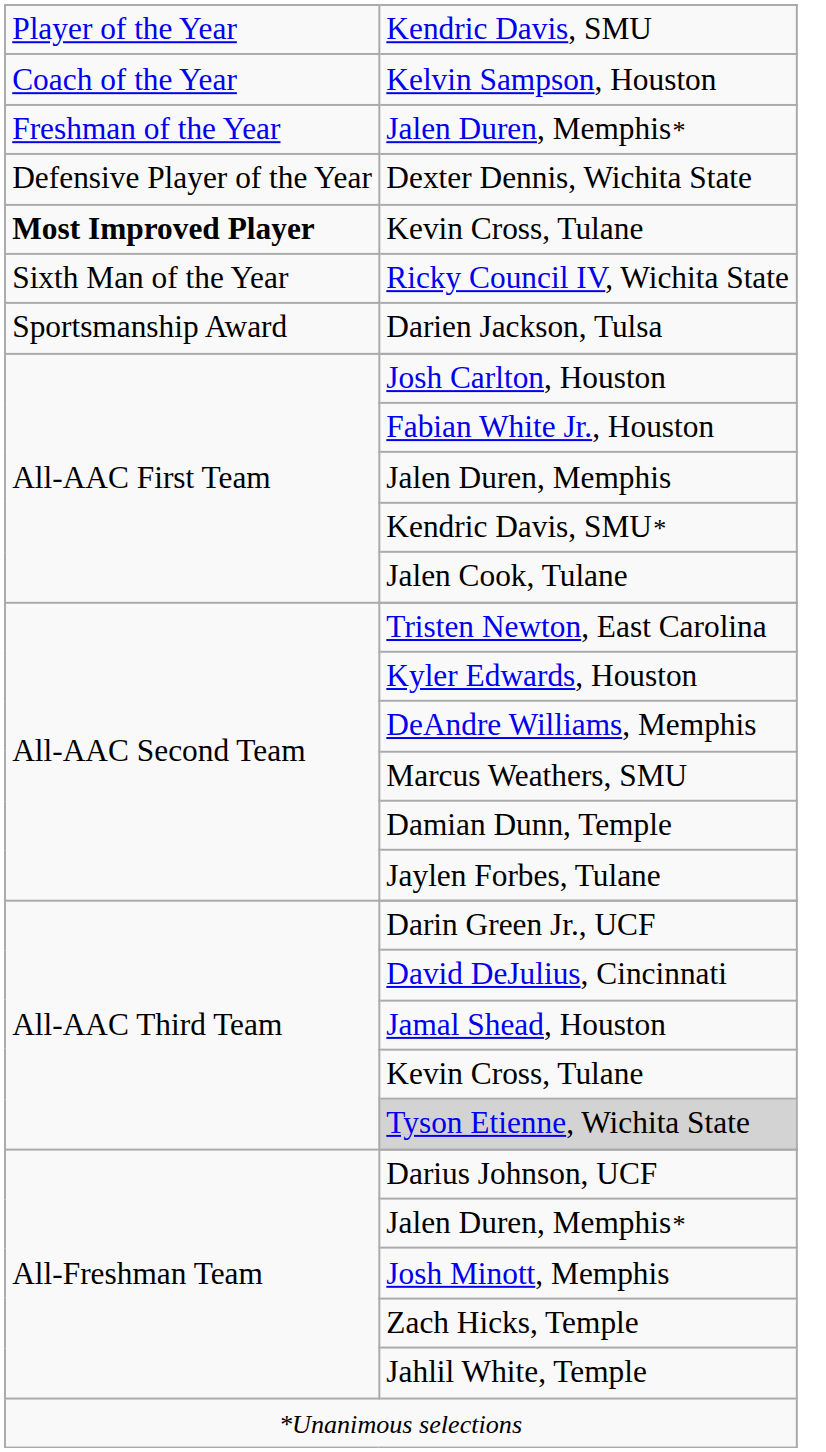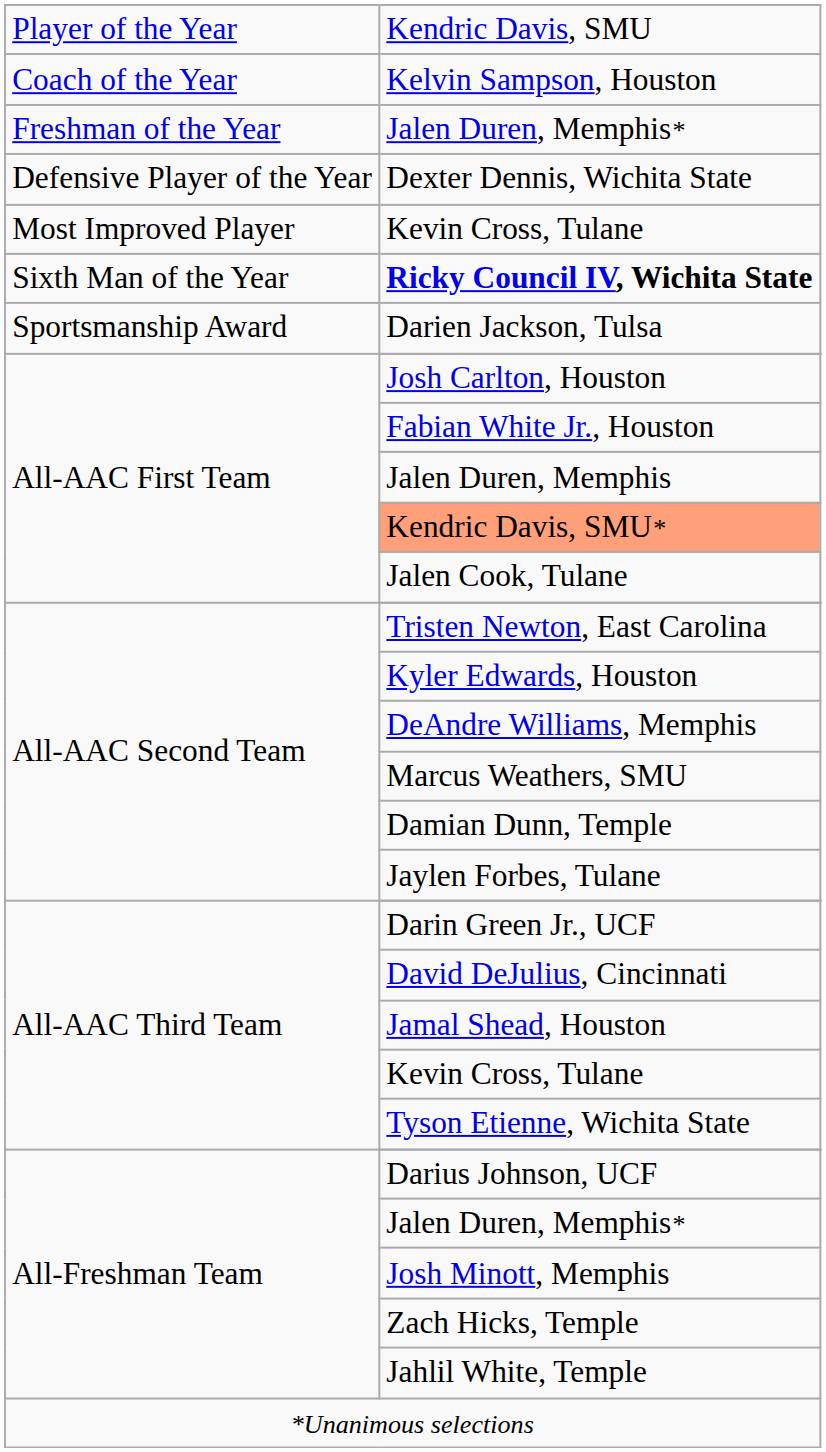(163, 228) bold -> (153, 228) normal
(588, 278) normal -> (599, 278) bold
(526, 526) no background -> (526, 526) lightsalmon background
(568, 1123) lightgrey background -> (568, 1123) no background
